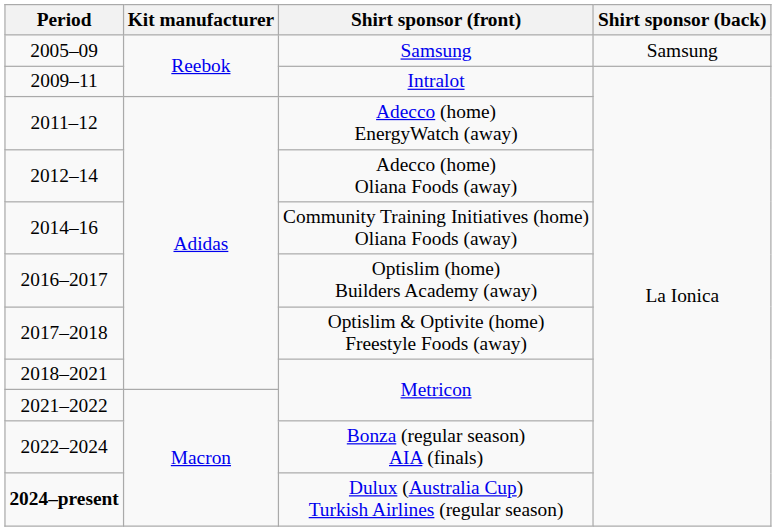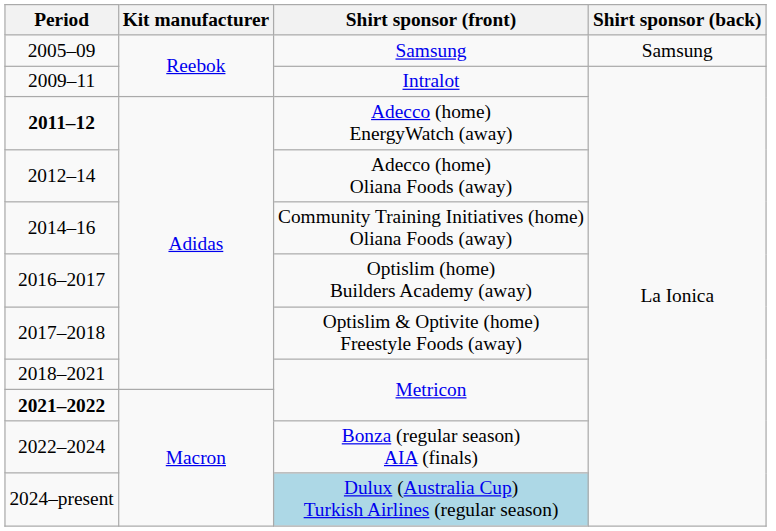(64, 122) normal -> (62, 122) bold
(64, 405) normal -> (62, 405) bold
(64, 499) bold -> (62, 499) normal
(436, 499) no background -> (431, 499) lightblue background
